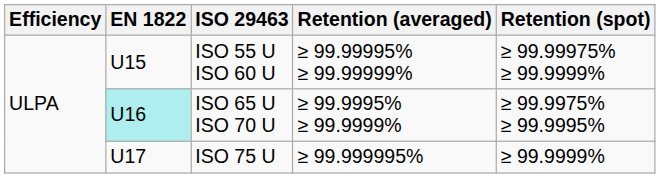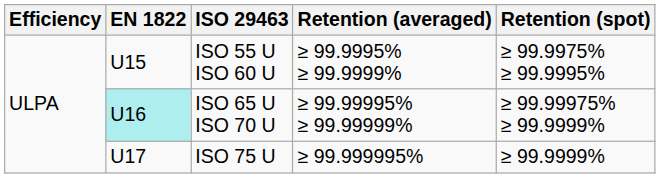(355, 61) ≥ 99.99995% ≥ 99.99999% -> (350, 61) ≥ 99.9995% ≥ 99.9999%
(558, 61) ≥ 99.99975% ≥ 99.9999% -> (553, 61) ≥ 99.9975% ≥ 99.9995%
(350, 114) ≥ 99.9995% ≥ 99.9999% -> (355, 114) ≥ 99.99995% ≥ 99.99999%
(553, 114) ≥ 99.9975% ≥ 99.9995% -> (558, 114) ≥ 99.99975% ≥ 99.9999%
